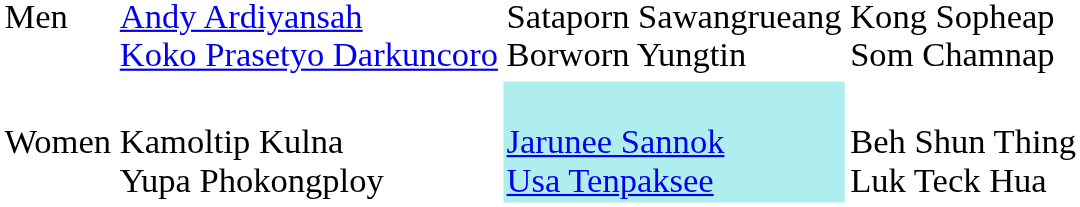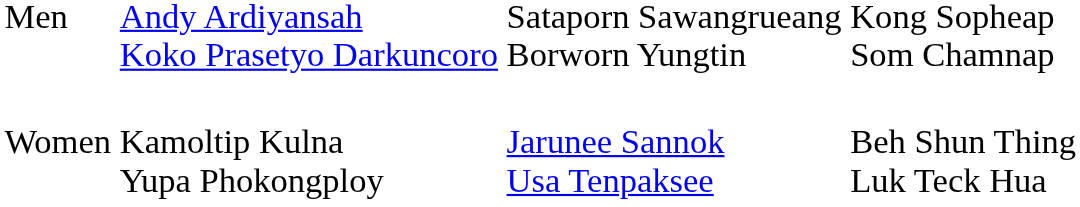(616, 160) paleturquoise background -> (616, 160) no background
